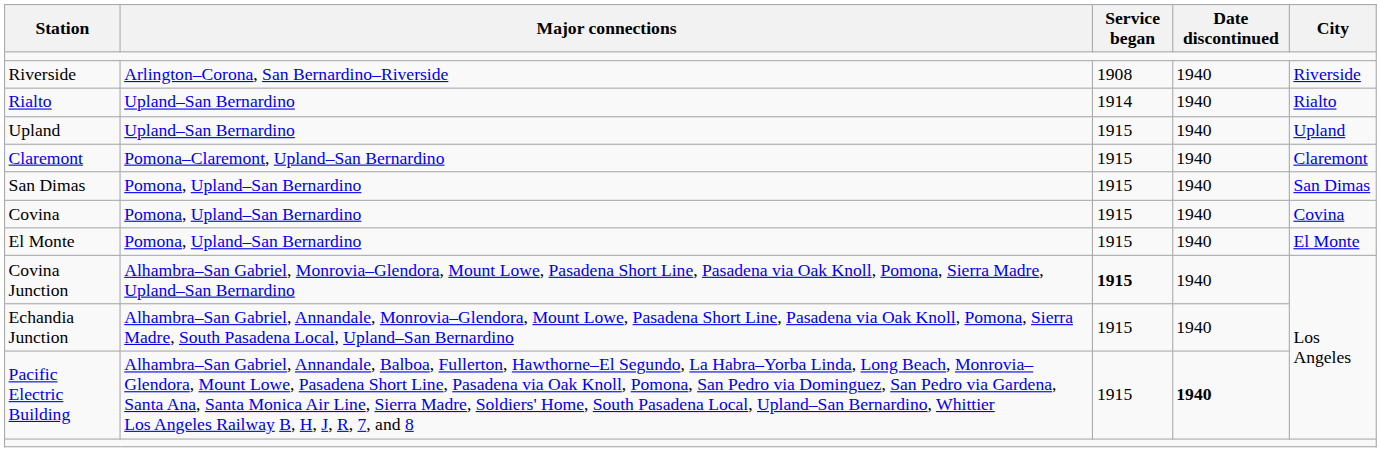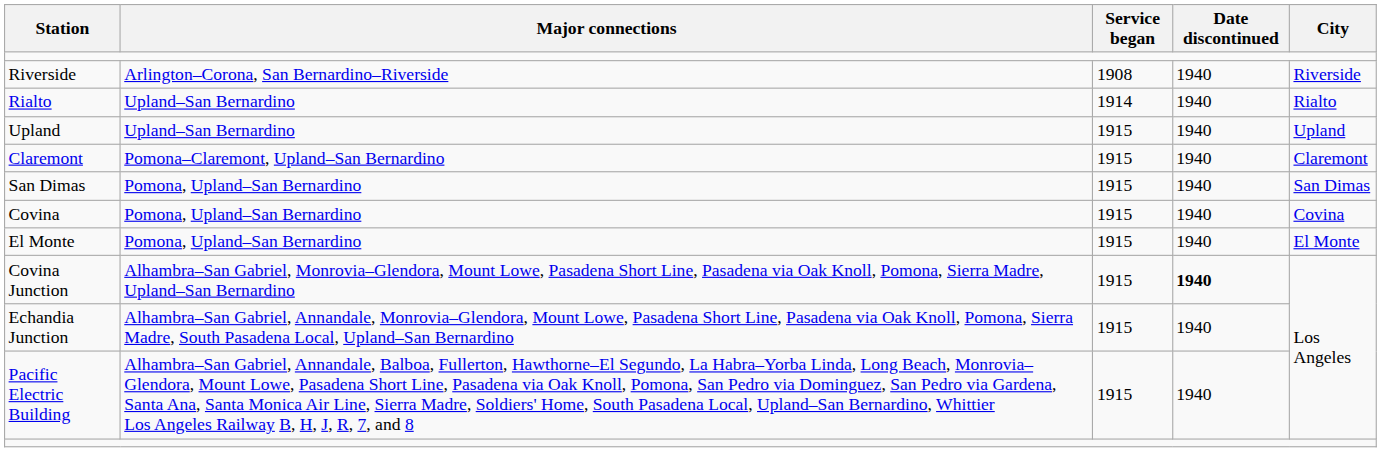(1115, 279) bold -> (1115, 279) normal
(1194, 279) normal -> (1194, 279) bold
(1194, 394) bold -> (1194, 394) normal
